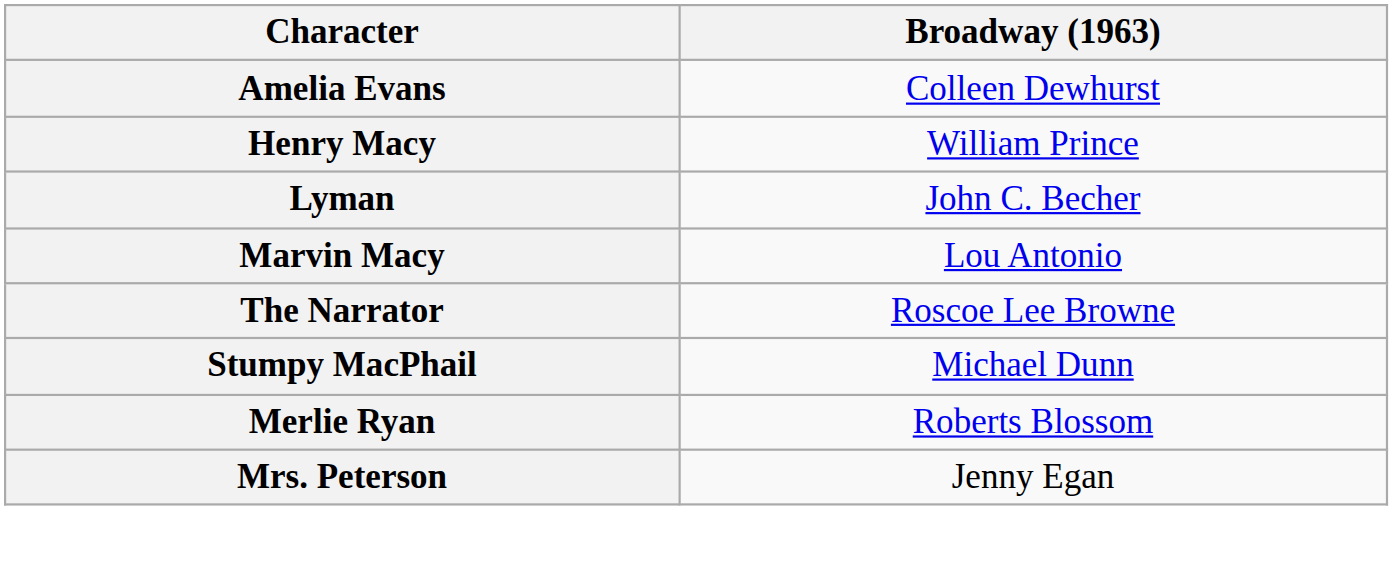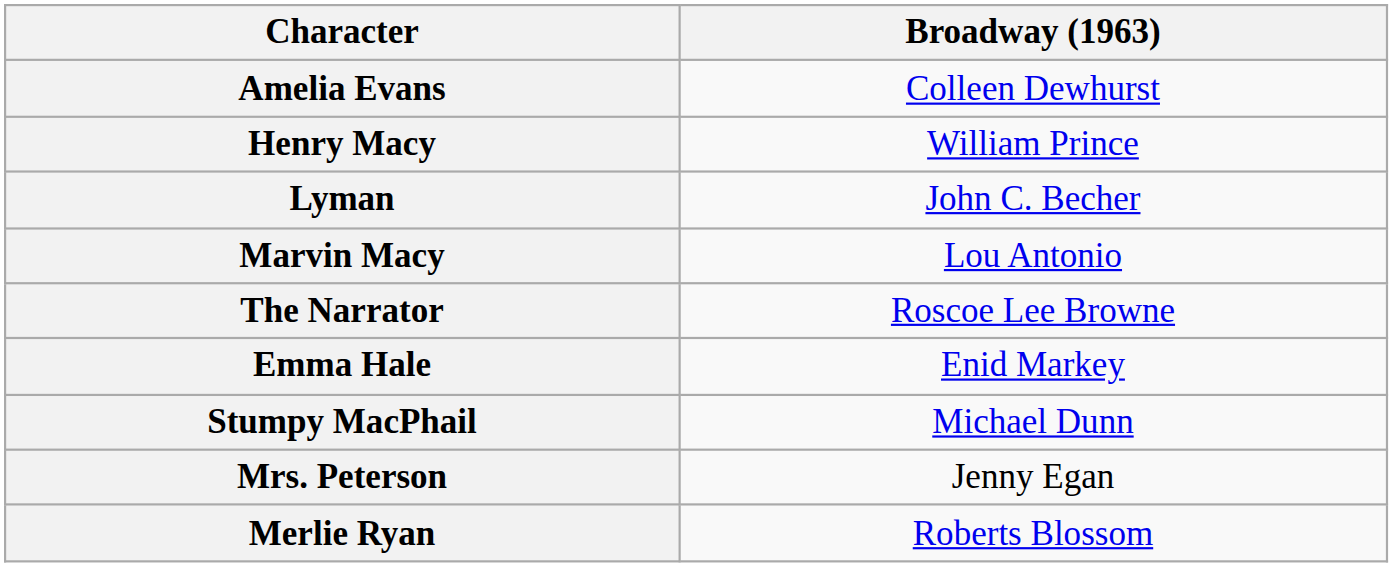+ row: (342, 365)
rows swapped: (342, 476) <-> (342, 421)
